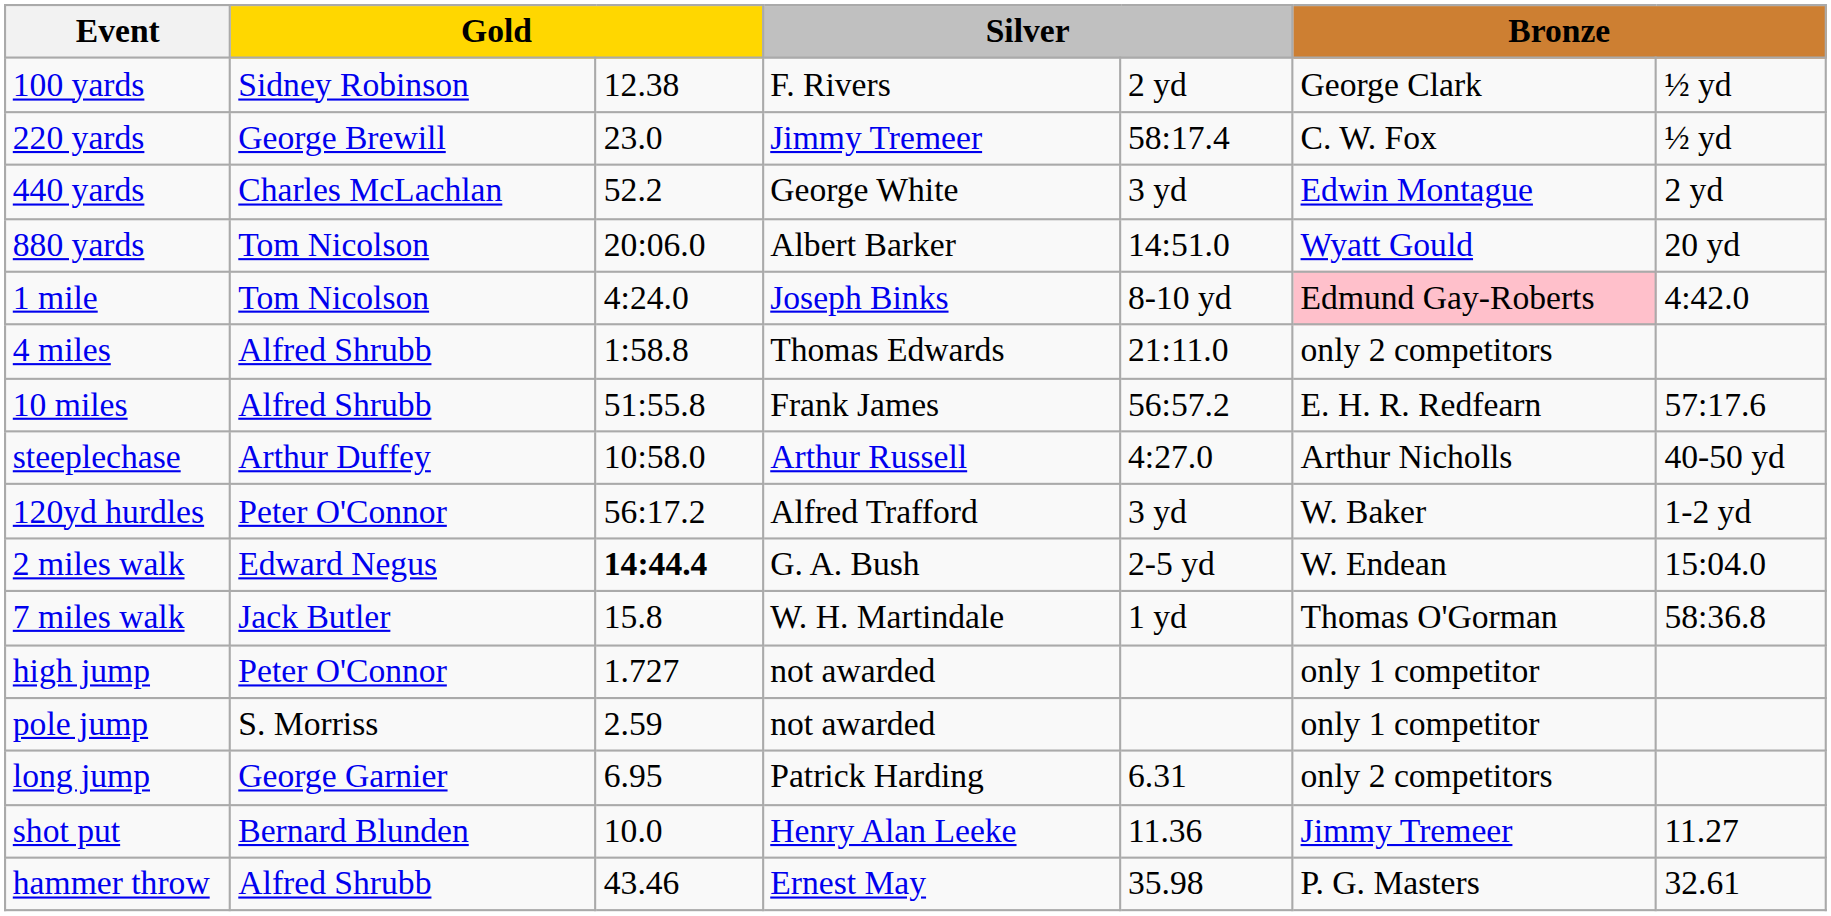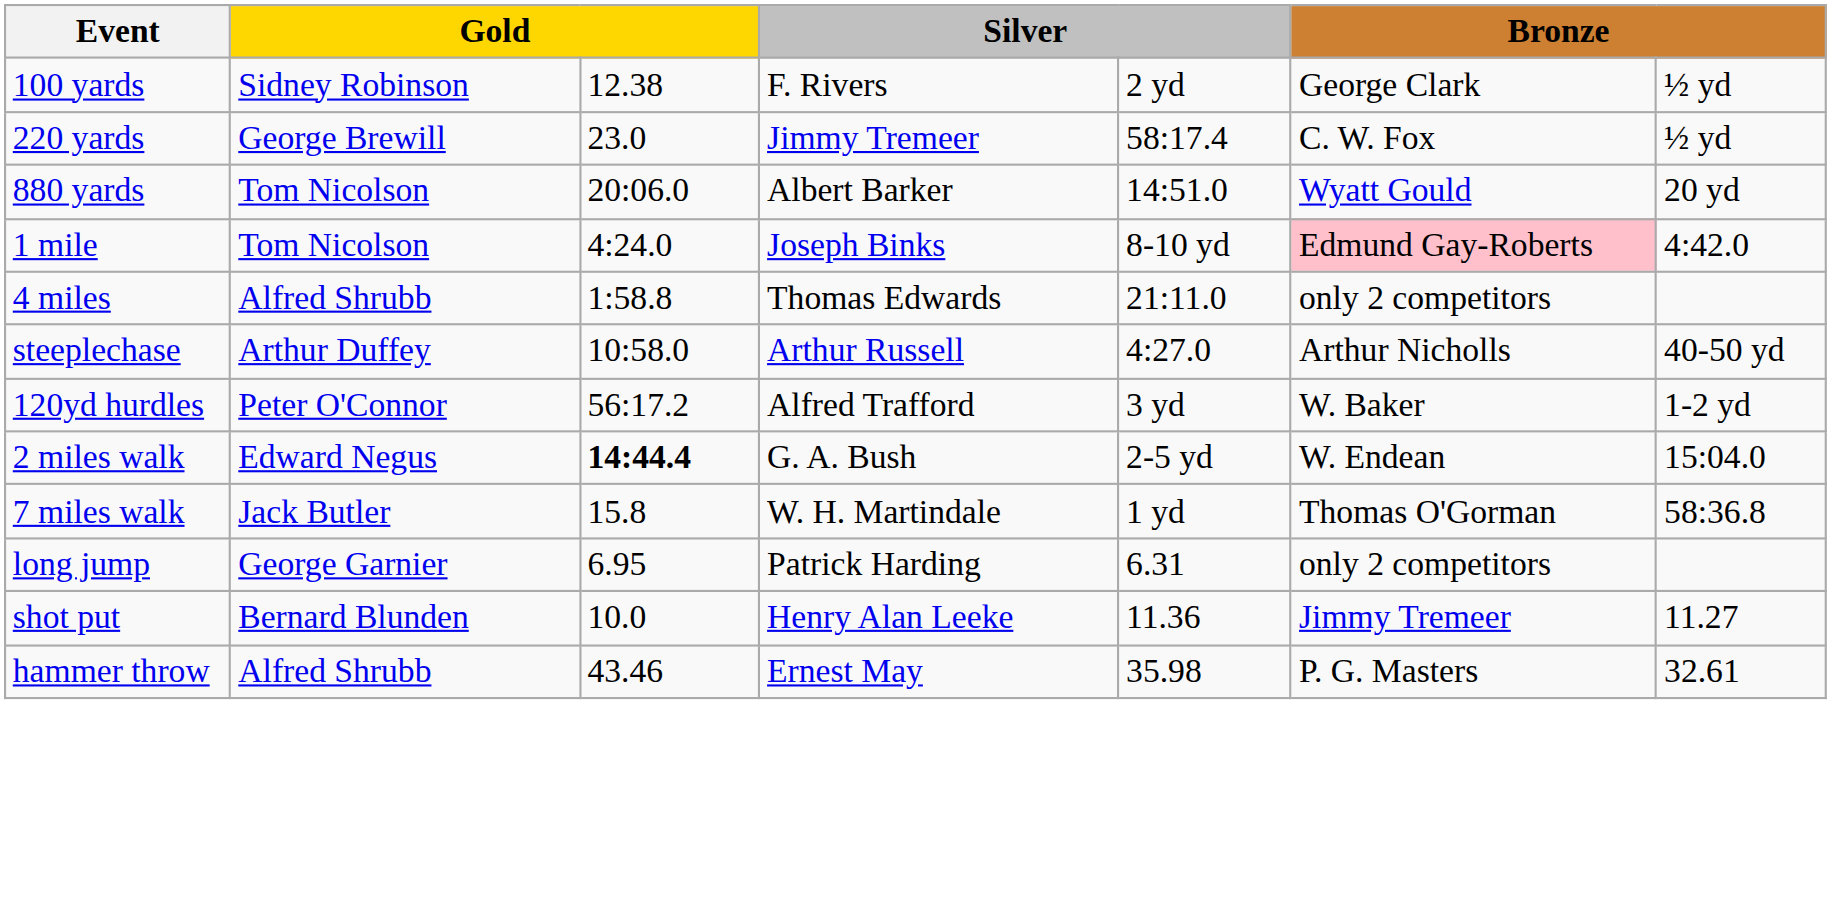- row: (79, 191)
- row: (70, 404)
- row: (81, 670)
- row: (80, 723)
